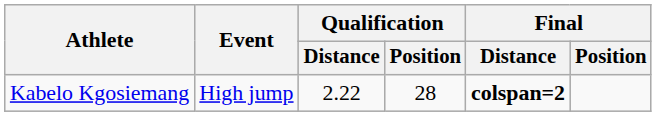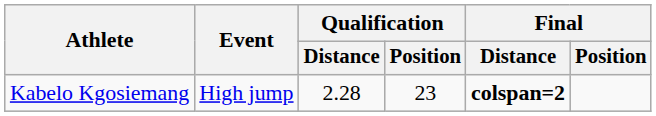(342, 93) 2.22 -> (342, 93) 2.28
(425, 93) 28 -> (425, 93) 23
